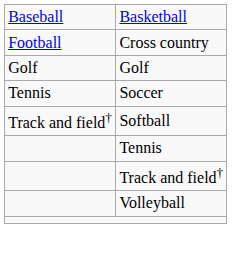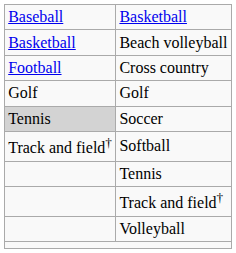+ row: (173, 42)
(29, 93) no background -> (29, 118) lightgrey background
